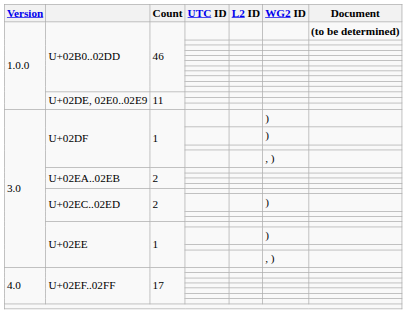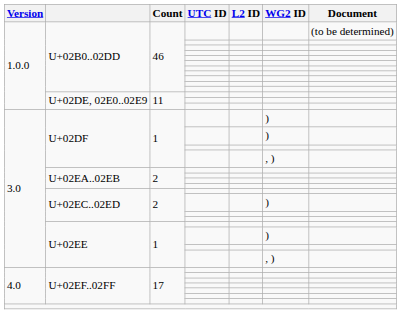(355, 31) bold -> (352, 31) normal
